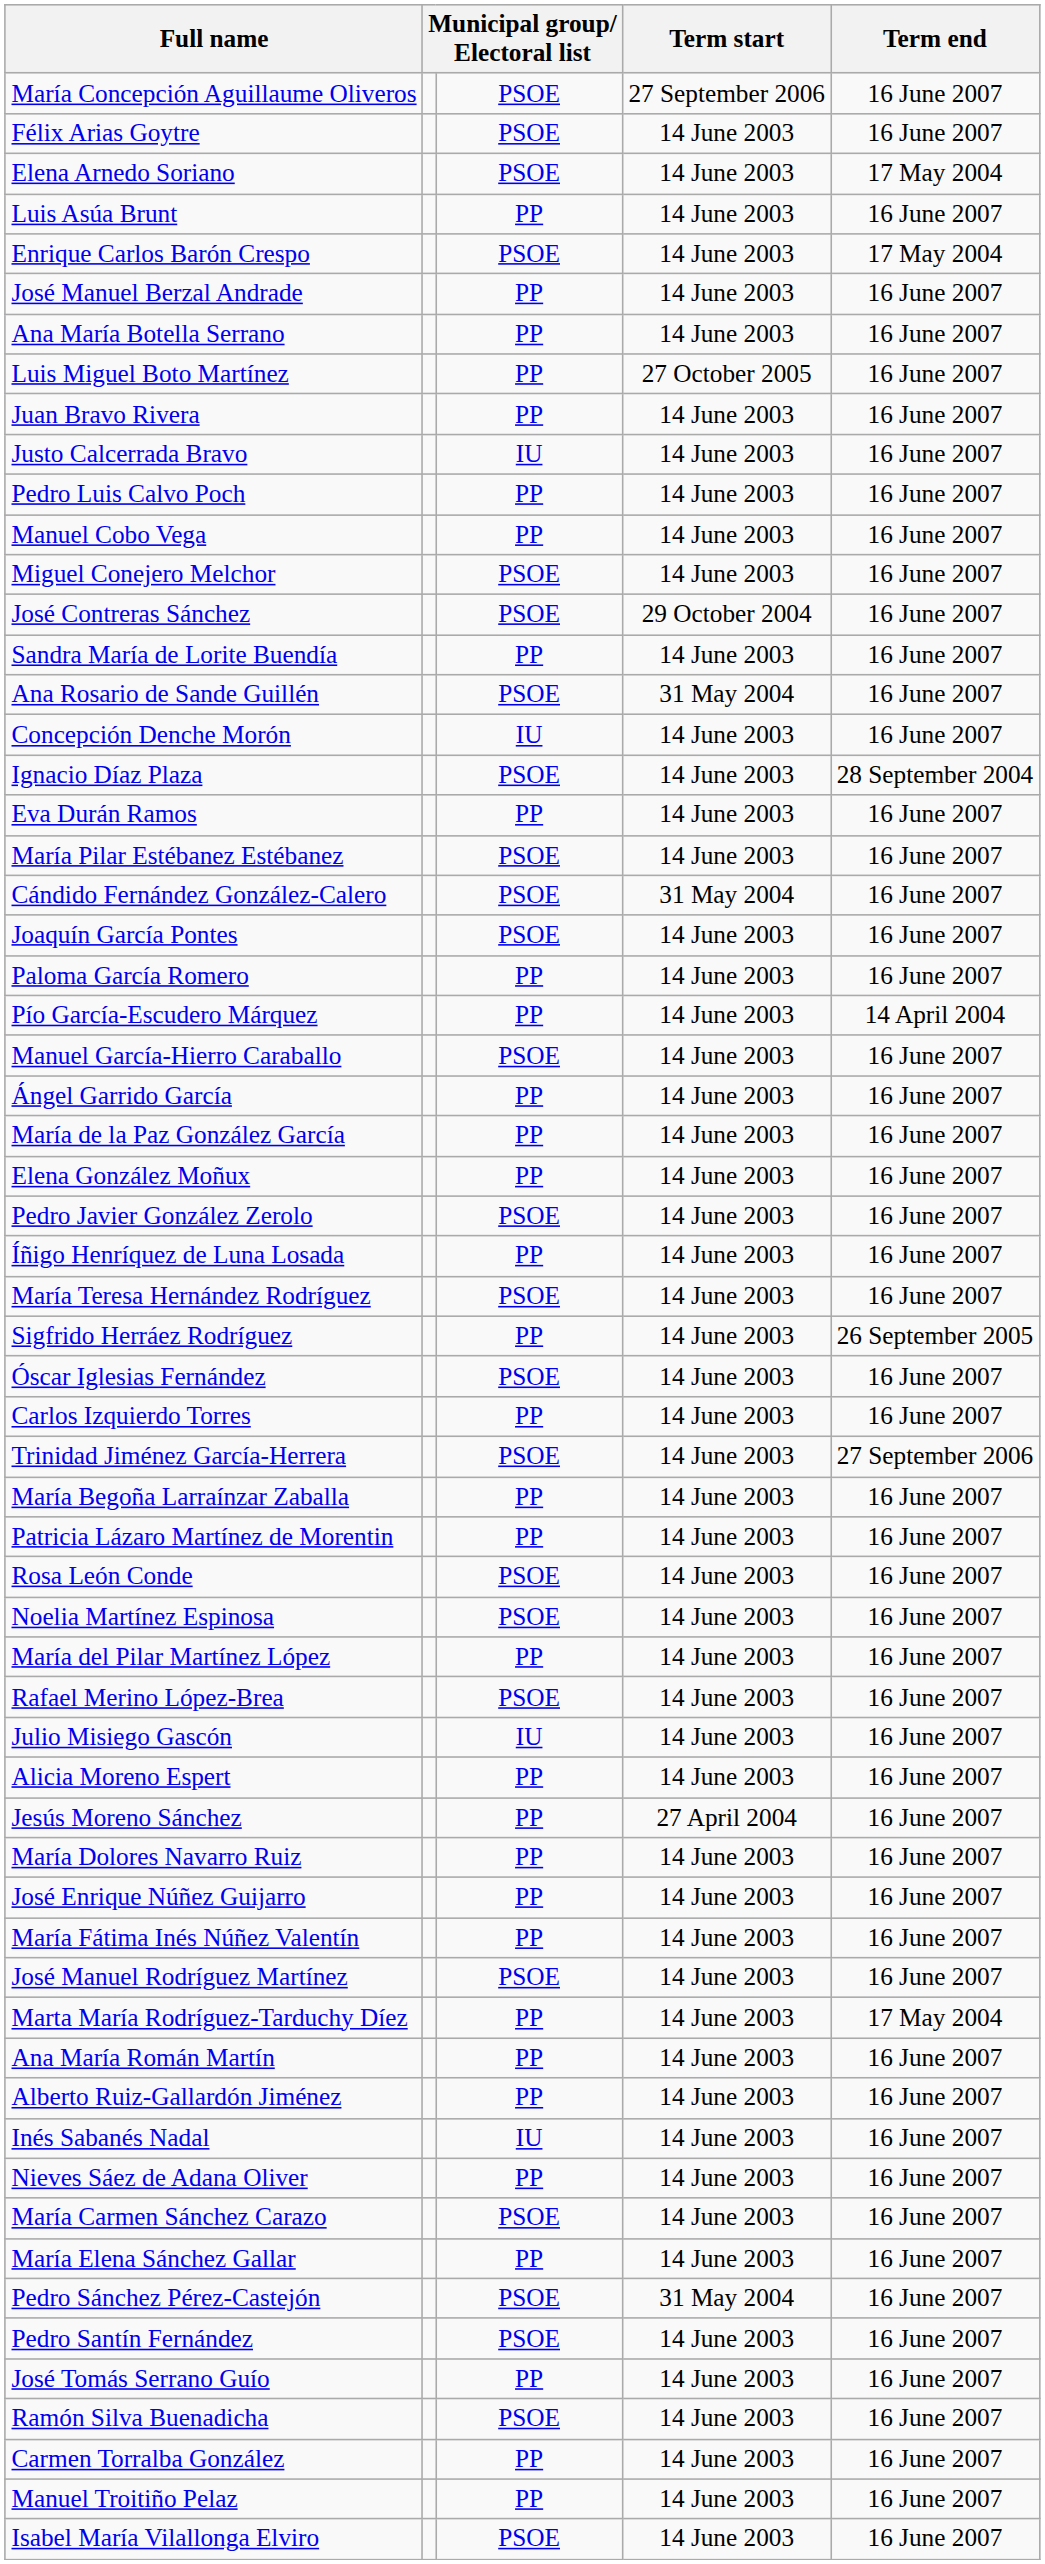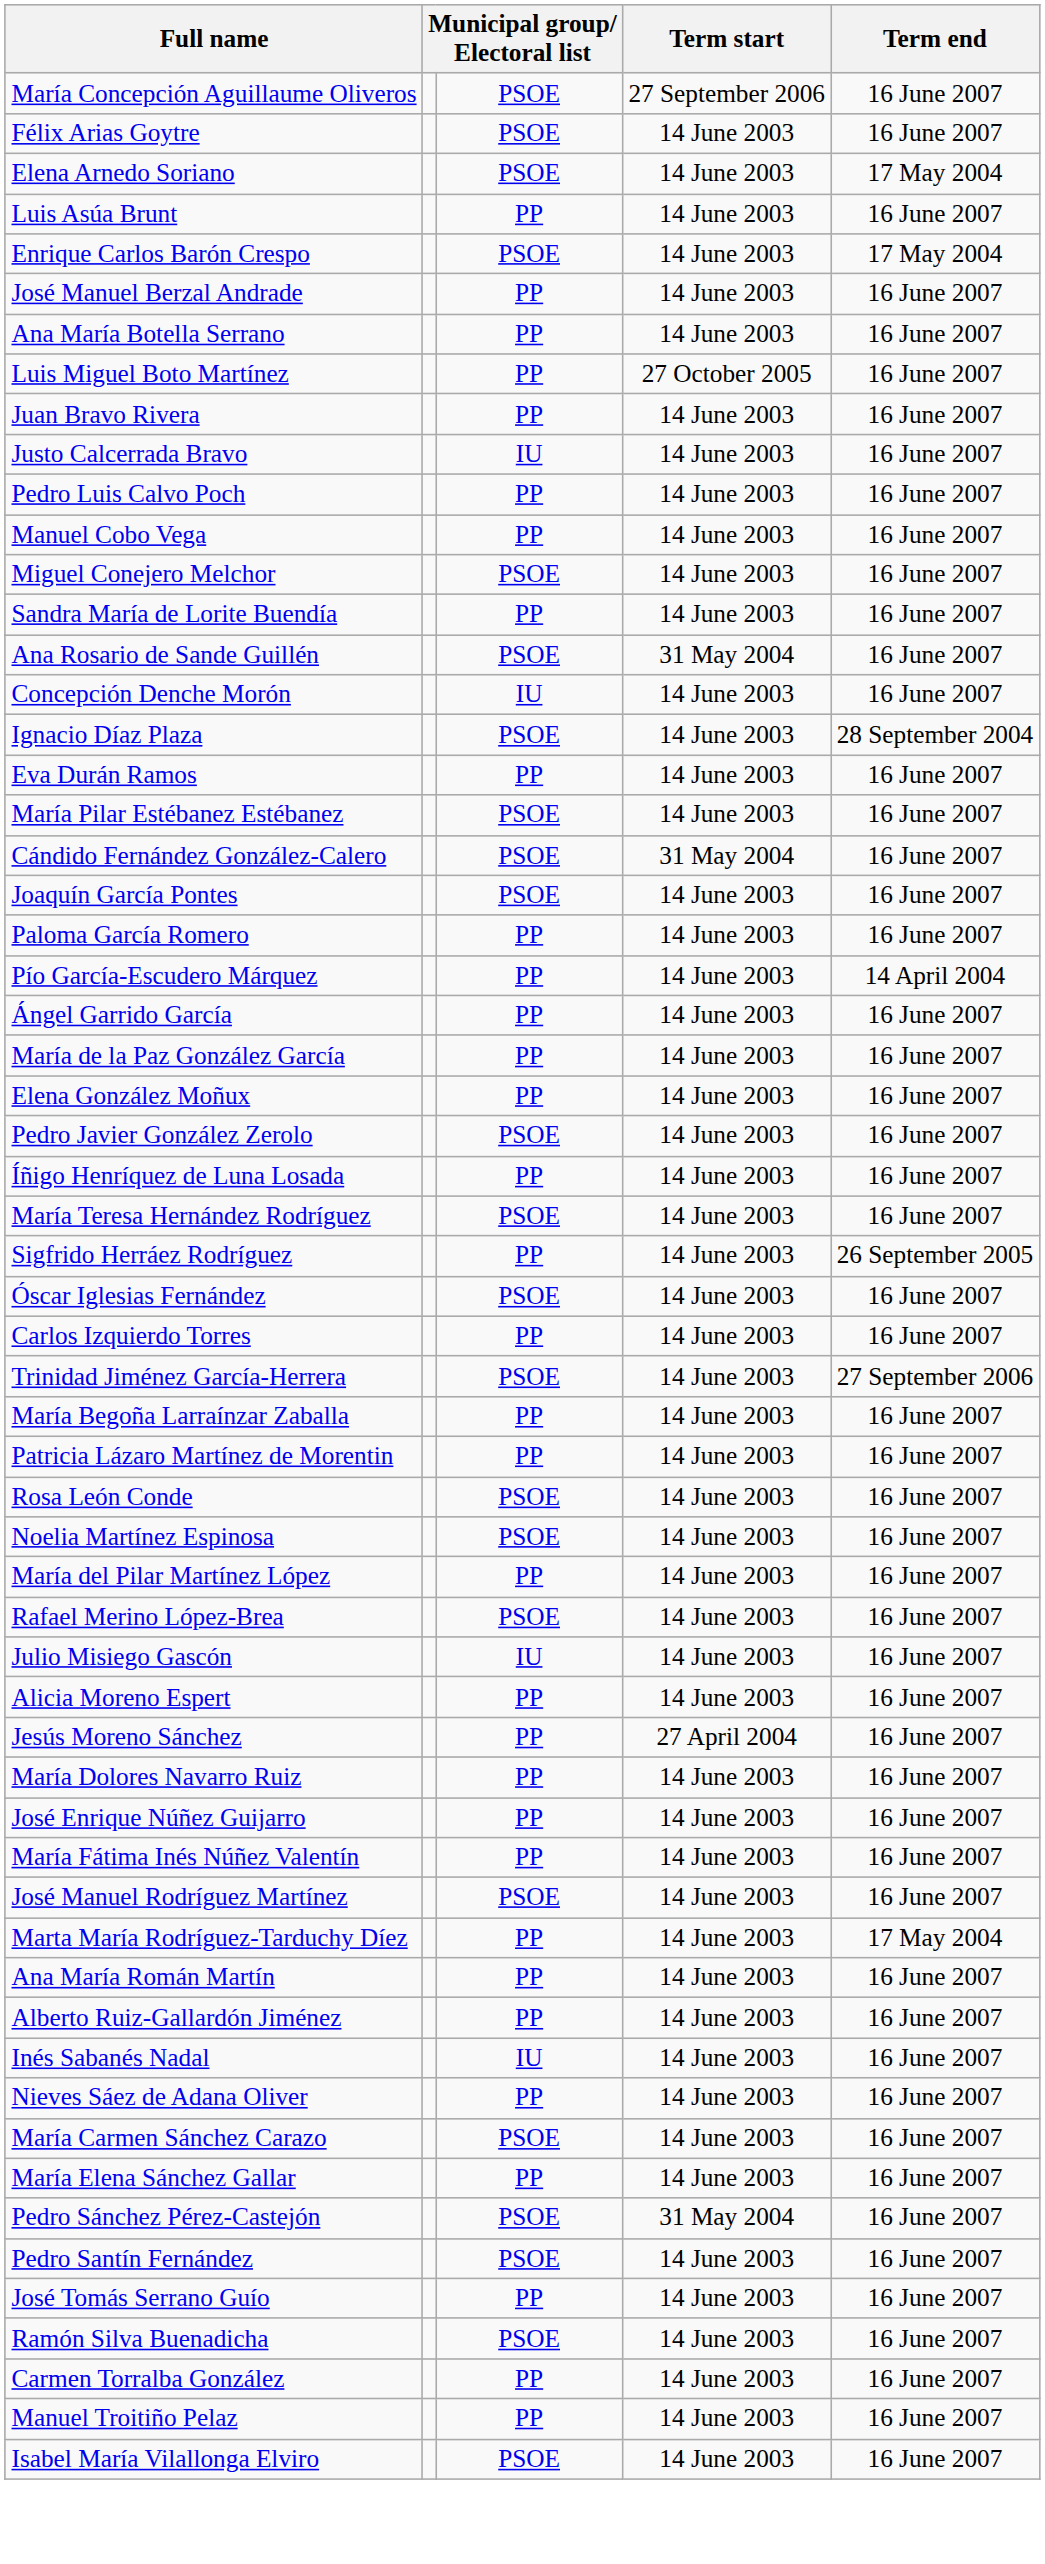- row: (131, 614)
- row: (176, 1055)
